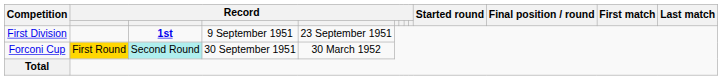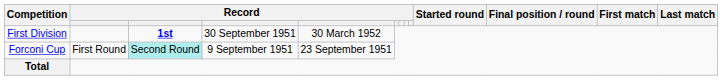(250, 34) 9 September 1951 -> (250, 34) 30 September 1951
(346, 34) 23 September 1951 -> (346, 34) 30 March 1952
(99, 50) gold background -> (99, 50) no background
(250, 50) 30 September 1951 -> (250, 50) 9 September 1951
(346, 50) 30 March 1952 -> (346, 50) 23 September 1951
